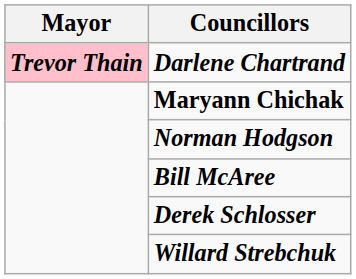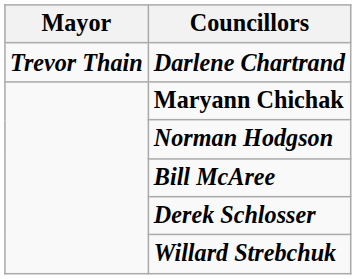(76, 62) pink background -> (76, 62) no background
